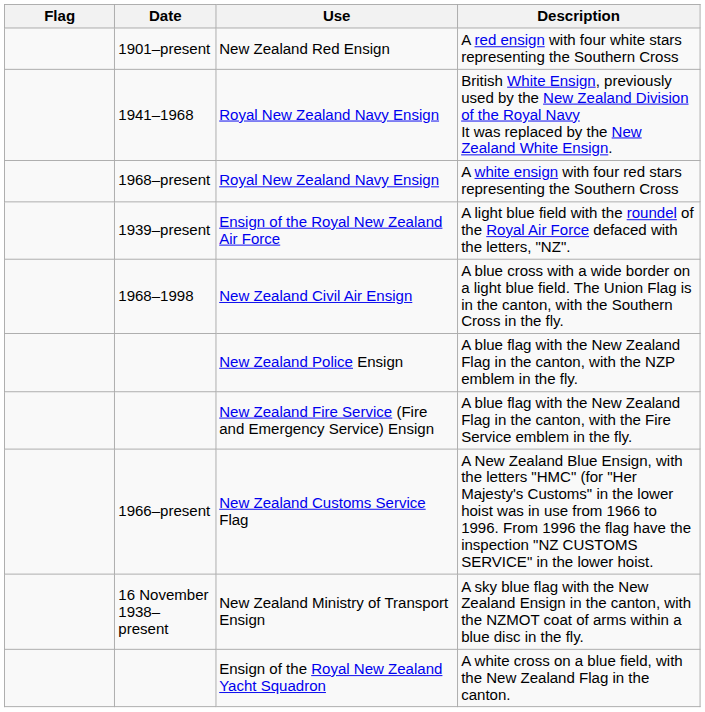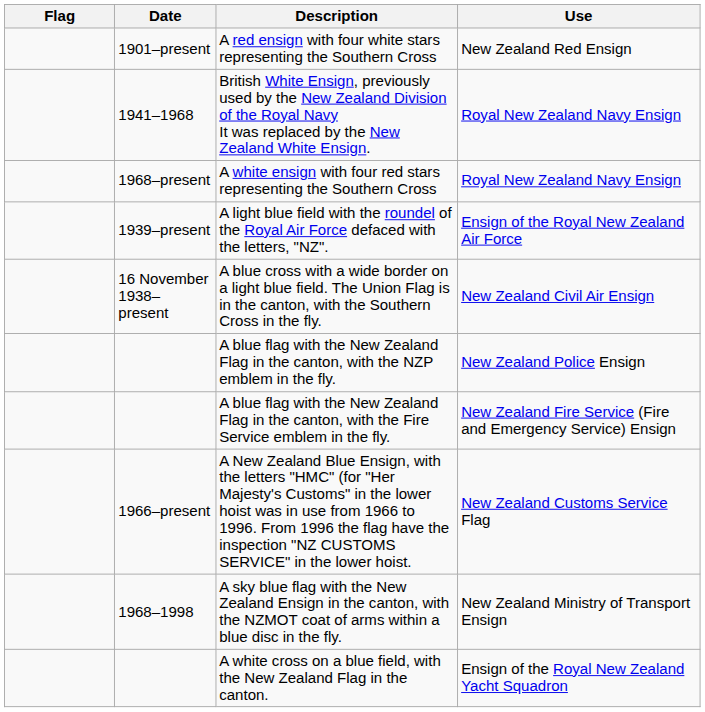columns swapped: (337, 16) <-> (579, 16)
(156, 296) 1968–1998 -> (163, 296) 16 November 1938– present
(163, 611) 16 November 1938– present -> (156, 611) 1968–1998
